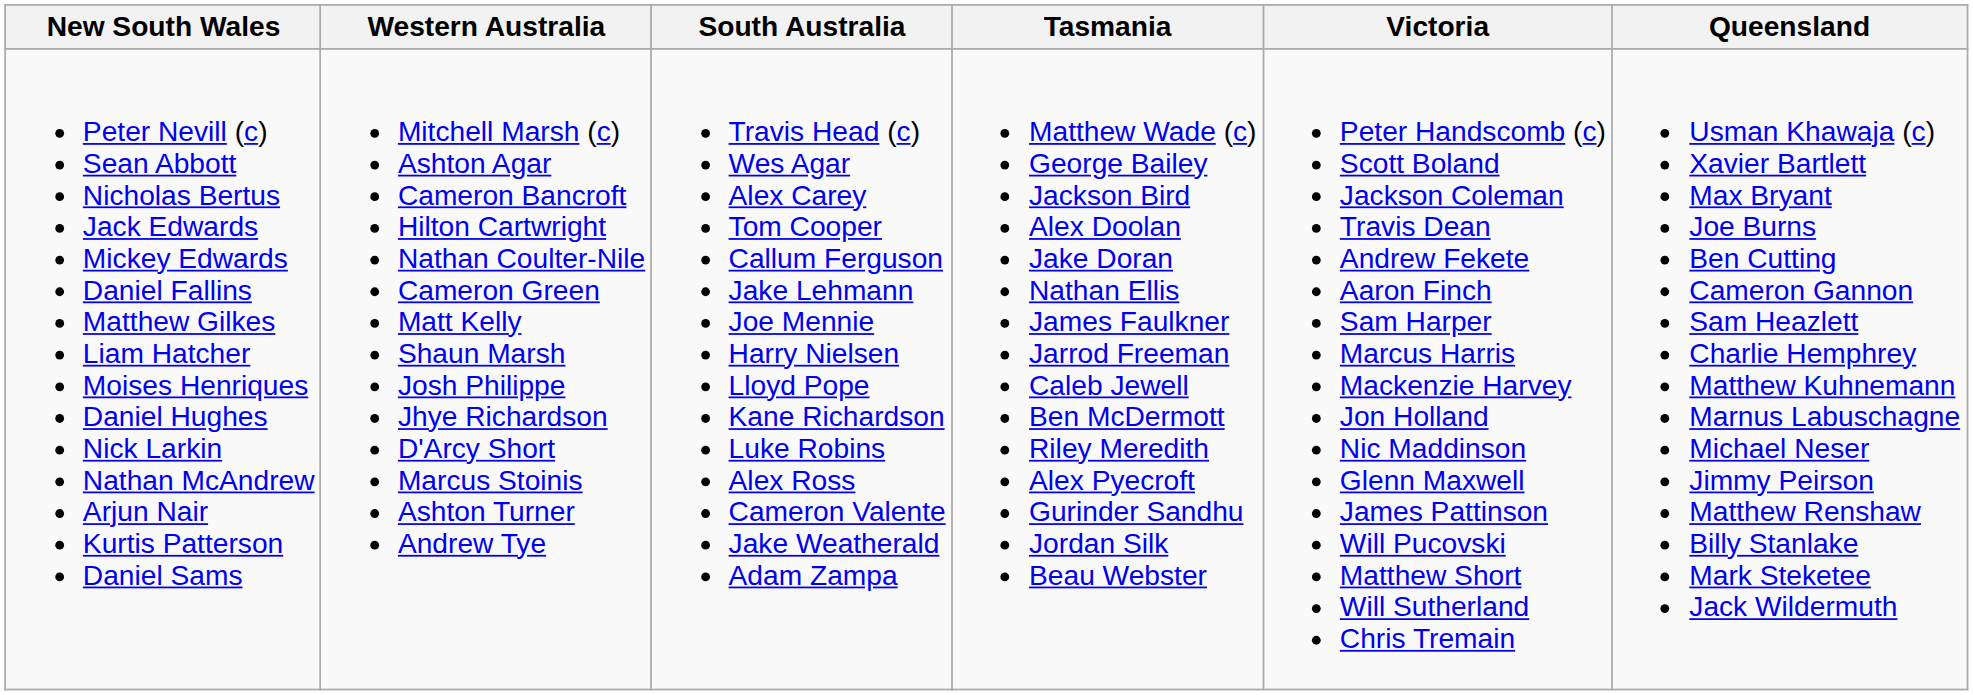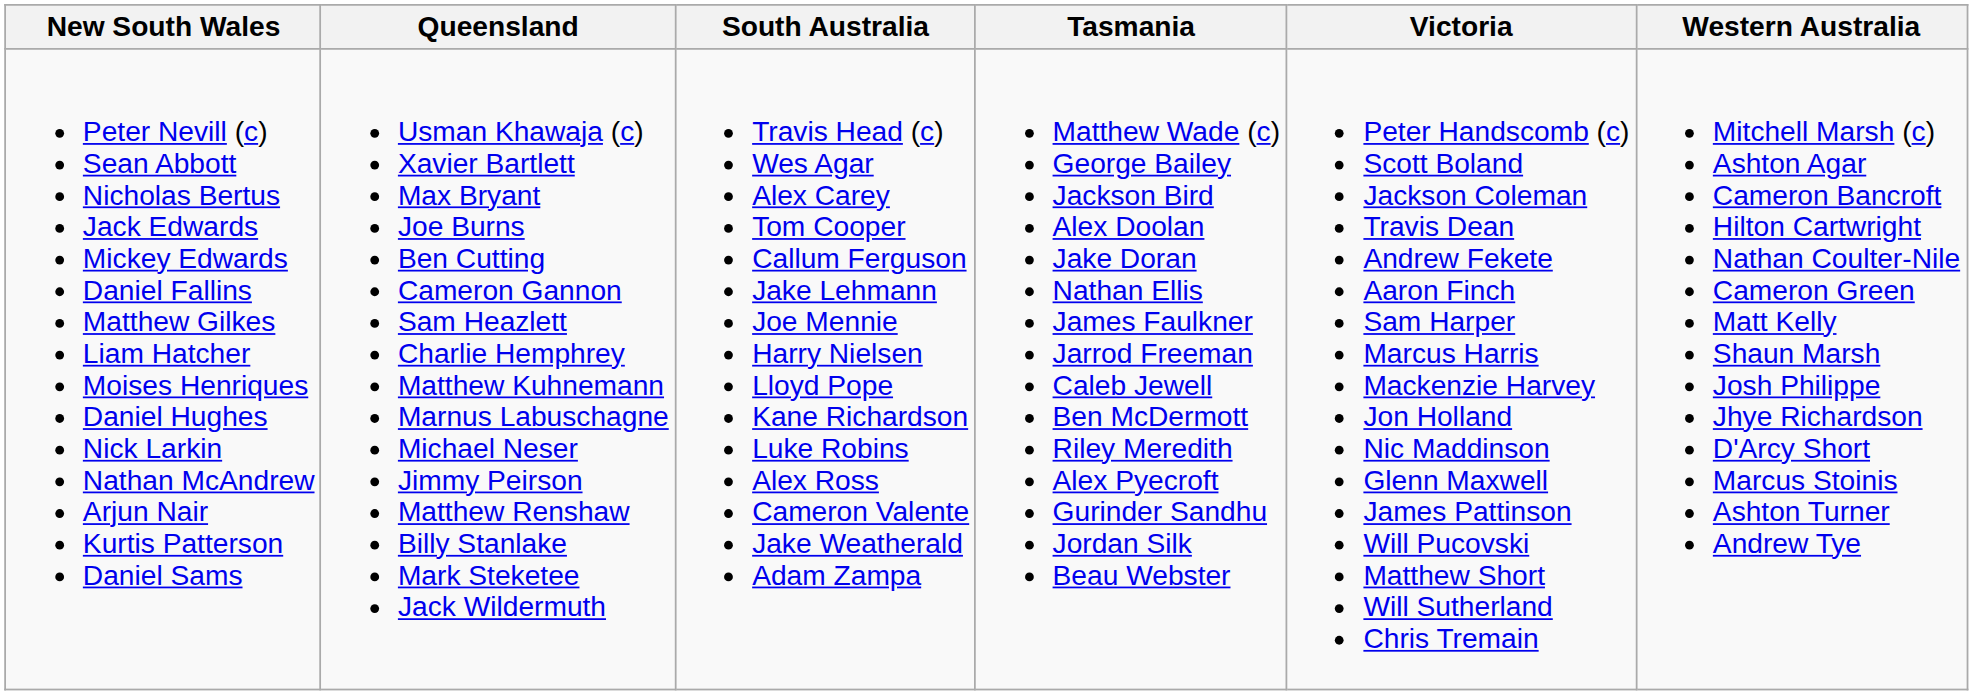columns swapped: (1790, 26) <-> (486, 26)
